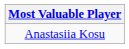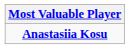(65, 33) normal -> (65, 33) bold
